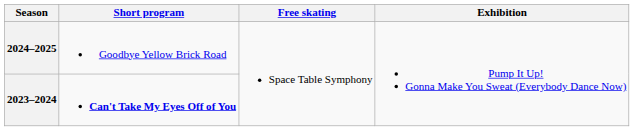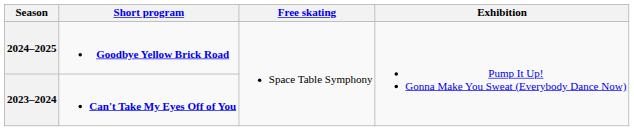(149, 54) normal -> (149, 54) bold
